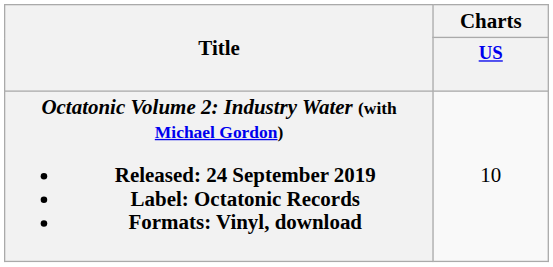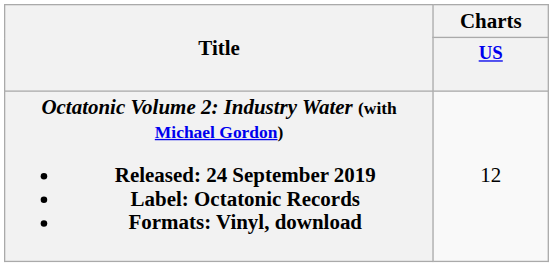(491, 175) 10 -> (491, 175) 12
